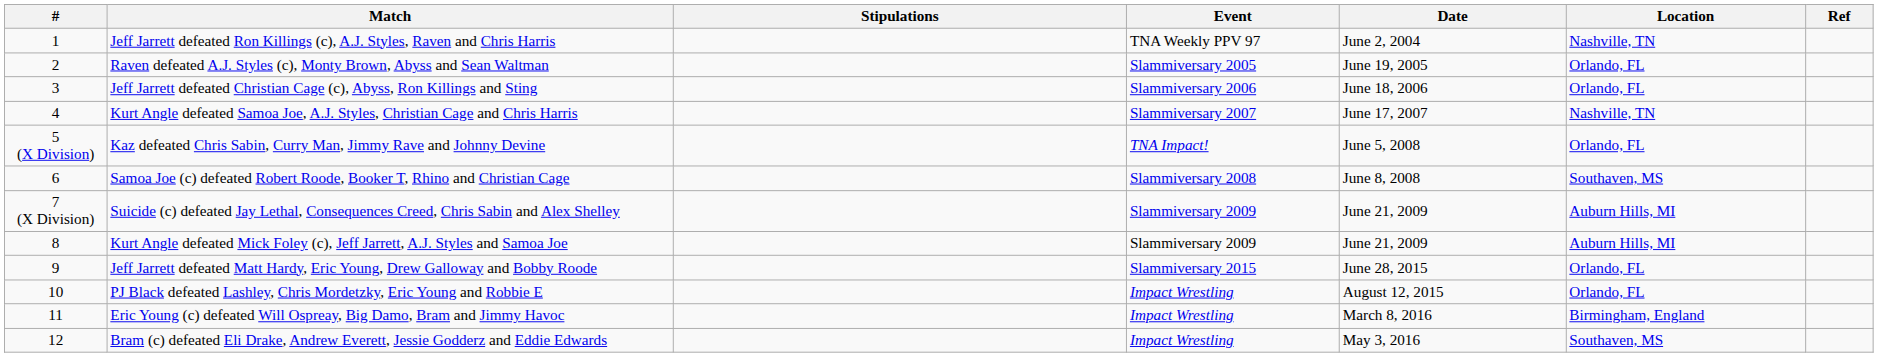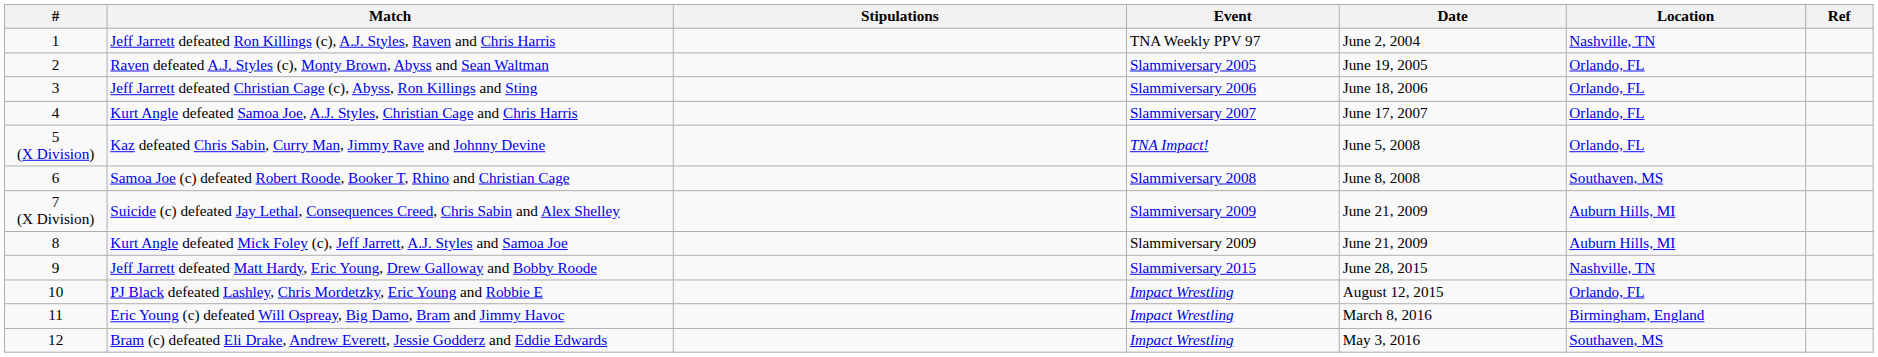(1612, 112) Nashville, TN -> (1607, 112) Orlando, FL
(1607, 267) Orlando, FL -> (1612, 267) Nashville, TN
